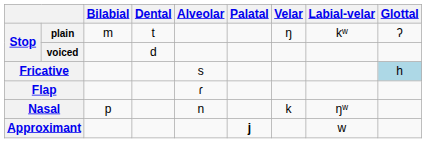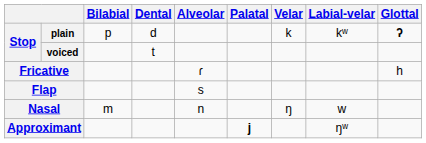(108, 33) m -> (108, 33) p
(153, 33) t -> (153, 33) d
(289, 33) ŋ -> (289, 33) k
(400, 33) normal -> (400, 33) bold
(153, 52) d -> (153, 52) t
(201, 71) s -> (201, 71) ɾ
(400, 71) lightblue background -> (400, 71) no background
(201, 90) ɾ -> (201, 90) s
(108, 109) p -> (108, 109) m
(289, 109) k -> (289, 109) ŋ
(342, 109) ŋʷ -> (342, 109) w
(342, 128) w -> (342, 128) ŋʷ
